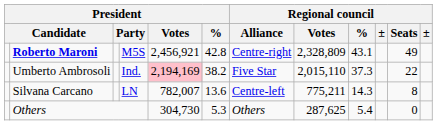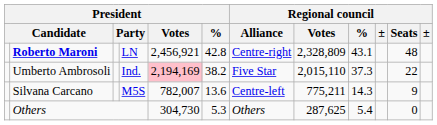(133, 52) M5S -> (130, 52) LN
(411, 52) 49 -> (411, 52) 48
(130, 91) LN -> (133, 91) M5S
(414, 91) 8 -> (414, 91) 9
